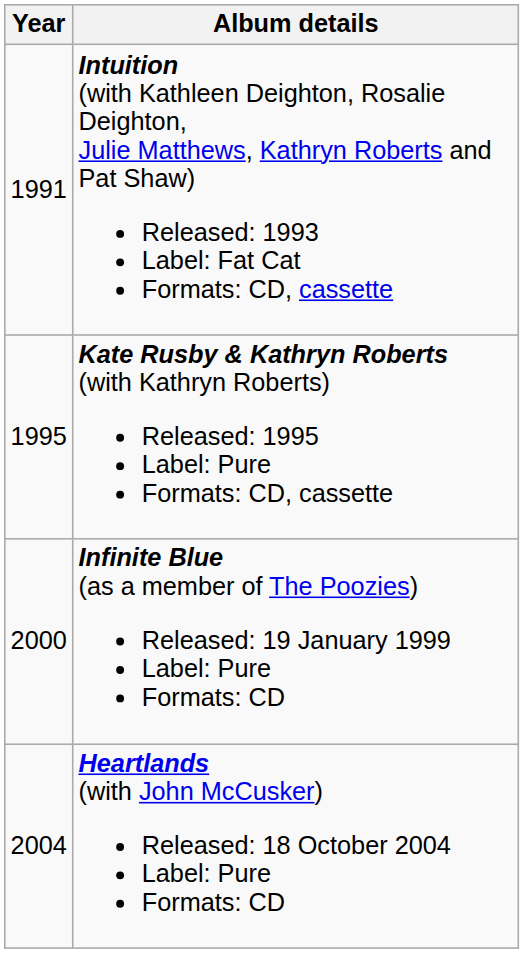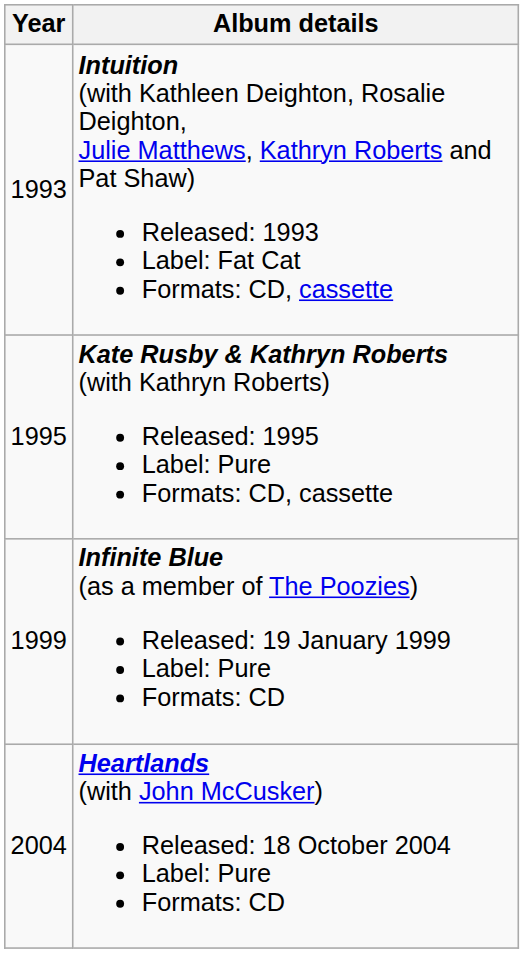(39, 189) 1991 -> (39, 189) 1993
(39, 640) 2000 -> (39, 640) 1999
